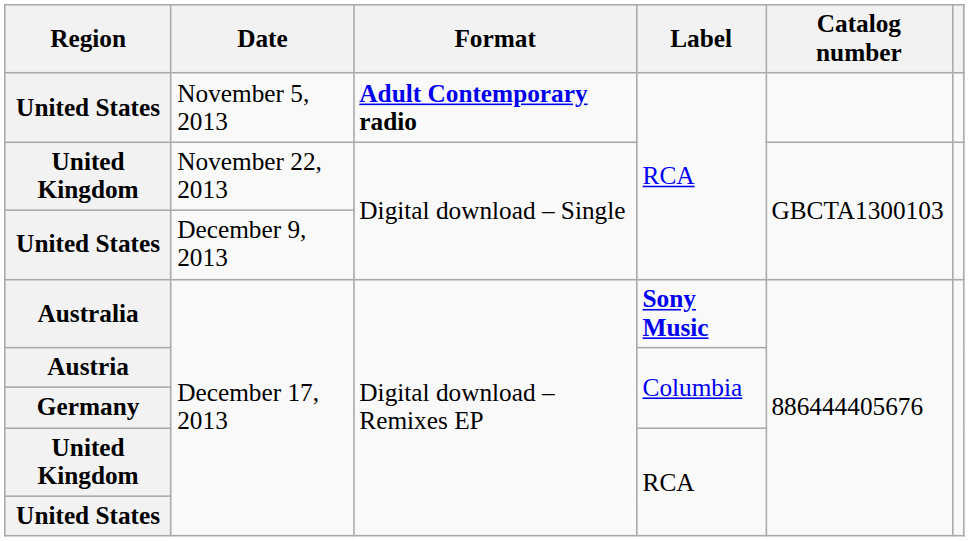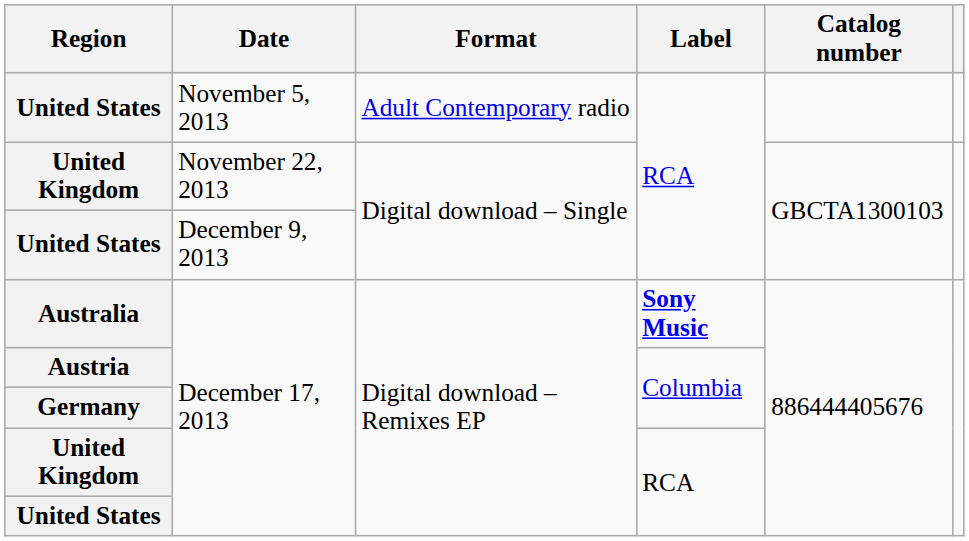(473, 107) bold -> (496, 107) normal
